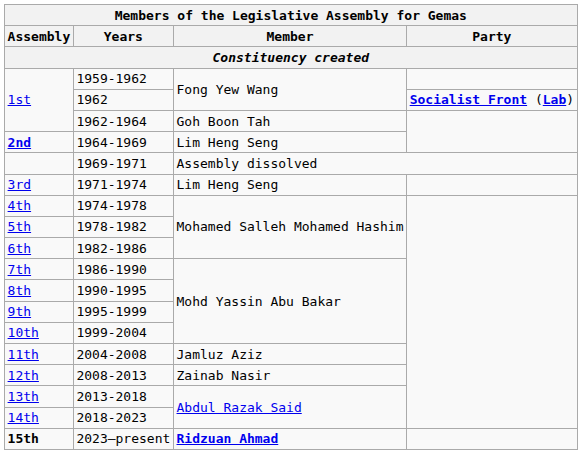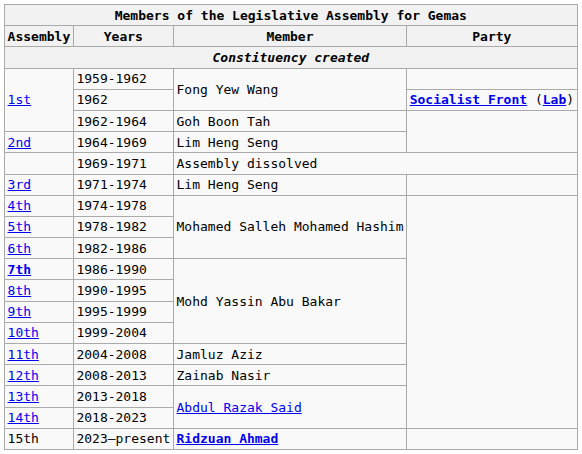(19, 142) bold -> (19, 142) normal
(19, 269) normal -> (19, 269) bold
(23, 439) bold -> (23, 439) normal
